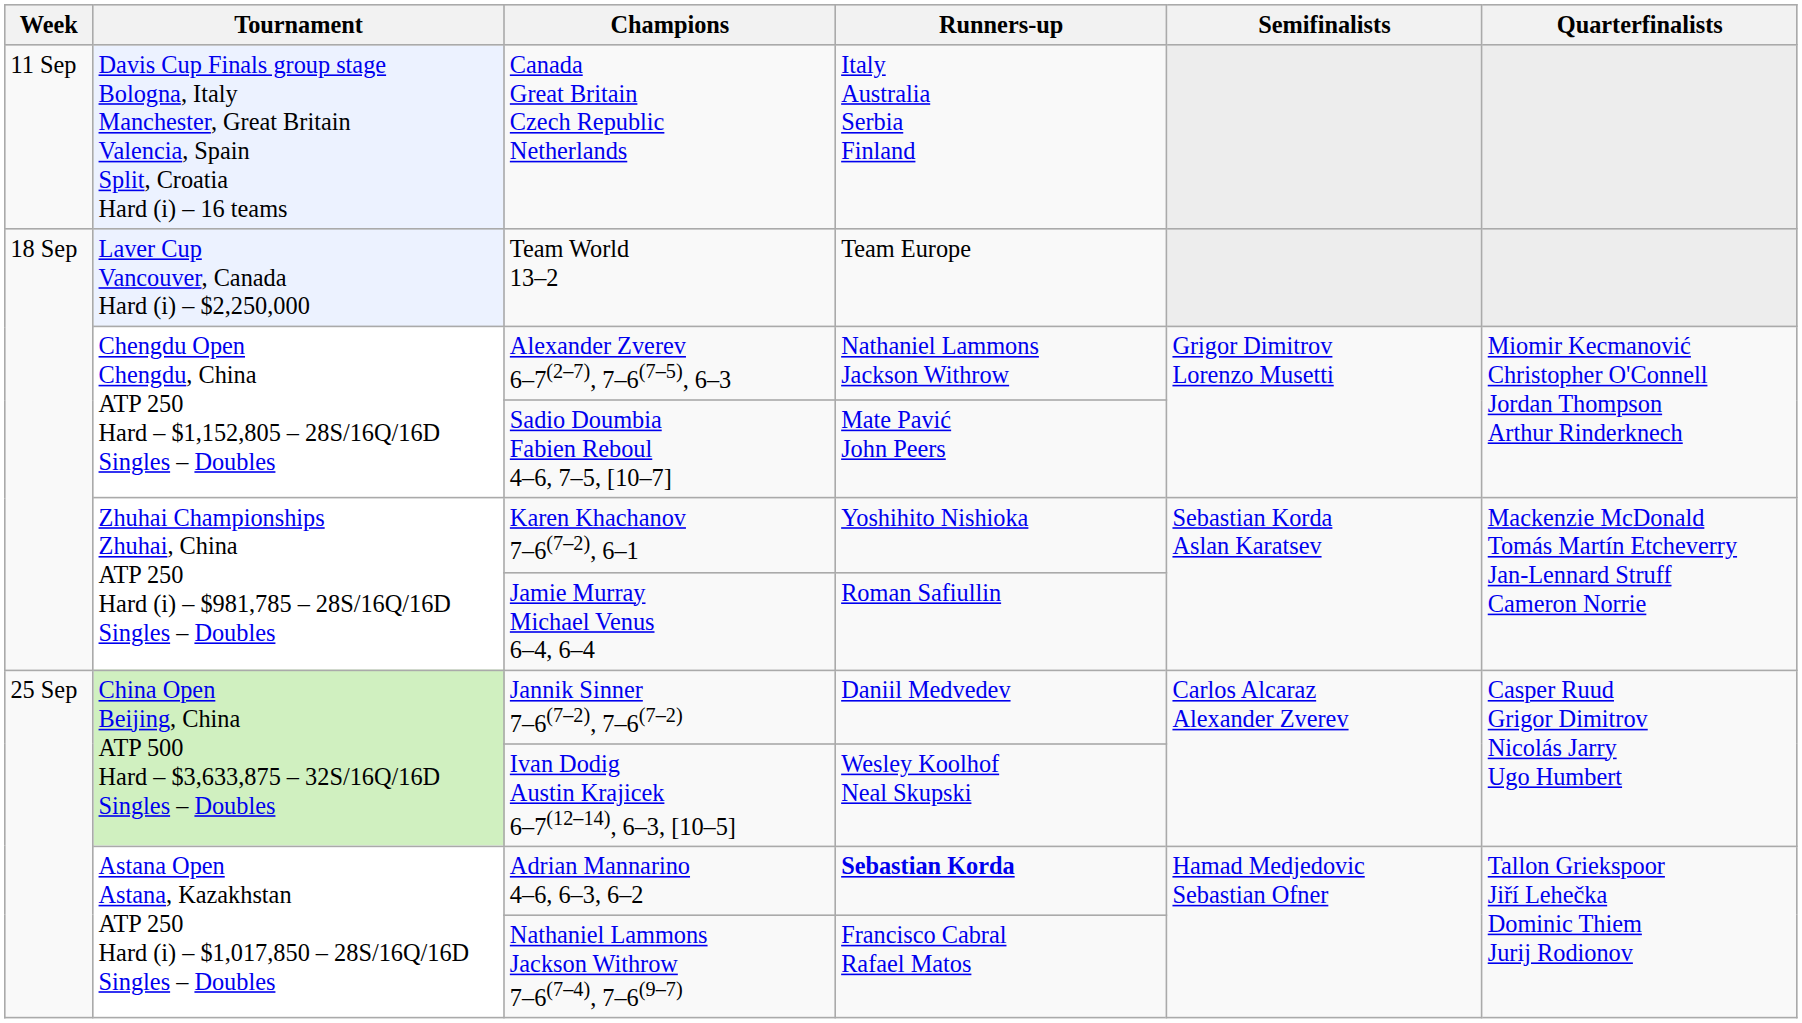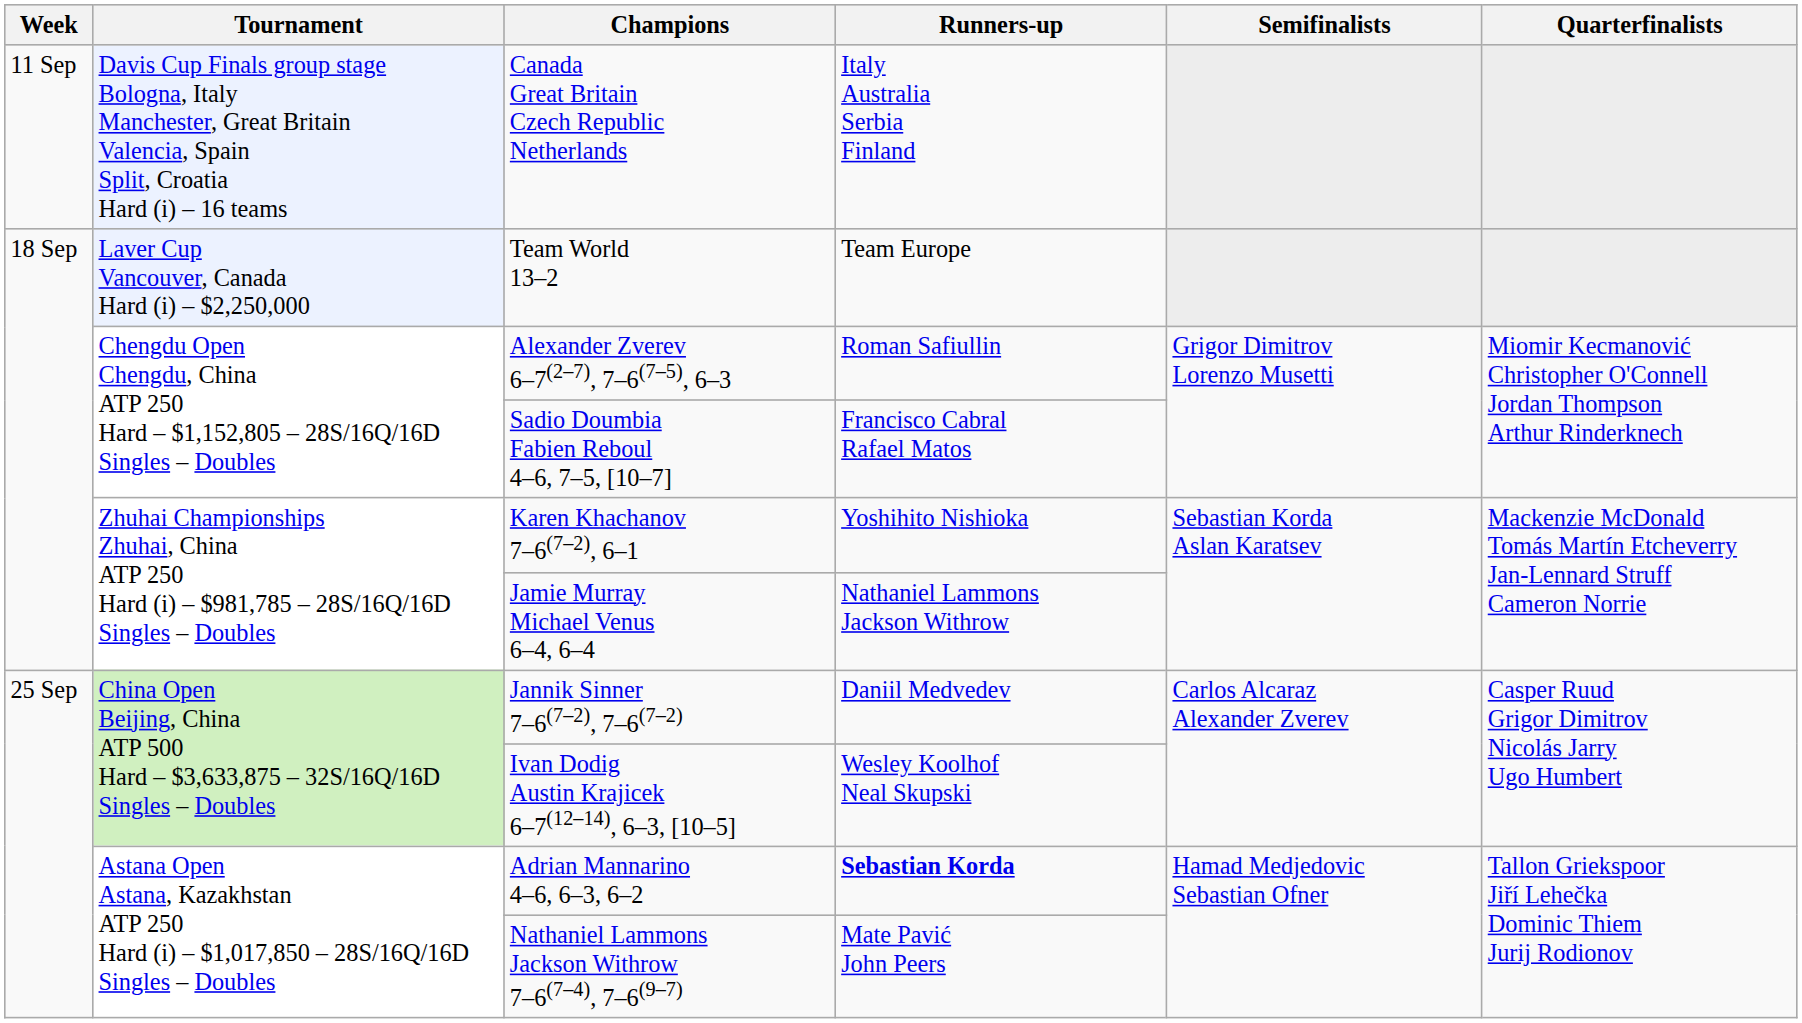(940, 361) Nathaniel Lammons Jackson Withrow -> (921, 346) Roman Safiullin
(896, 434) Mate Pavić John Peers -> (924, 434) Francisco Cabral Rafael Matos
(921, 591) Roman Safiullin -> (940, 606) Nathaniel Lammons Jackson Withrow
(924, 949) Francisco Cabral Rafael Matos -> (896, 949) Mate Pavić John Peers
